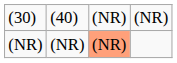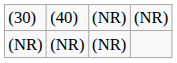(109, 44) lightsalmon background -> (109, 44) no background
